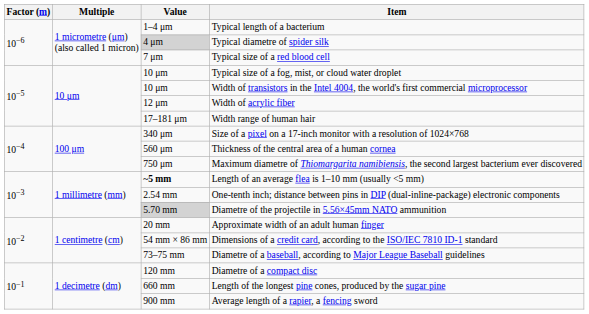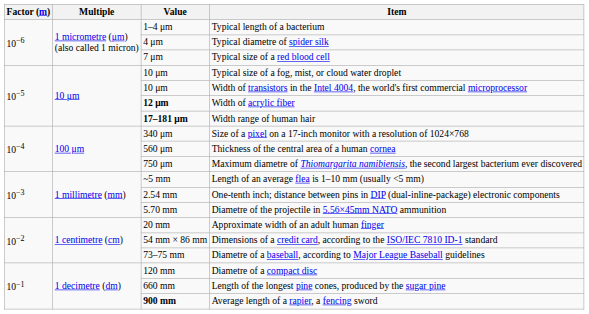(153, 42) lightgrey background -> (153, 42) no background
(155, 103) normal -> (156, 103) bold
(165, 118) normal -> (165, 118) bold
(157, 179) bold -> (157, 179) normal
(160, 210) lightgrey background -> (160, 210) no background
(159, 301) normal -> (160, 301) bold
